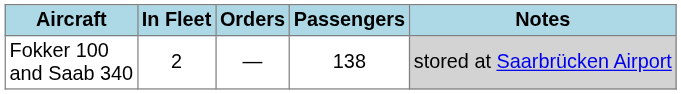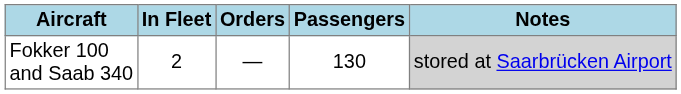(349, 62) 138 -> (349, 62) 130
